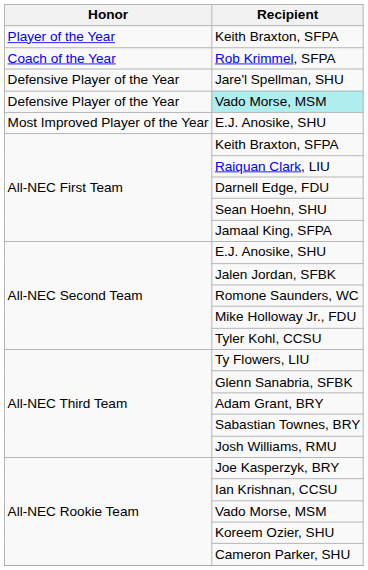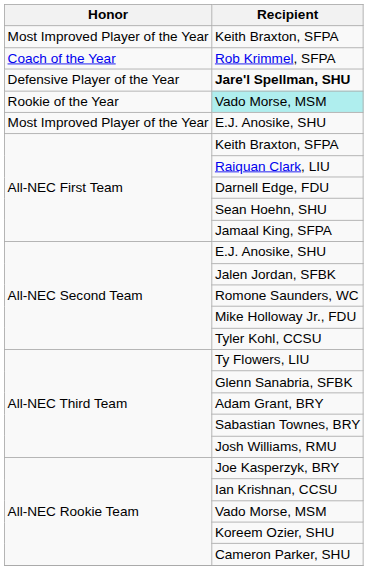(61, 36) Player of the Year -> (108, 36) Most Improved Player of the Year
(279, 79) normal -> (283, 79) bold
(93, 101) Defensive Player of the Year -> (63, 101) Rookie of the Year
